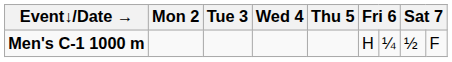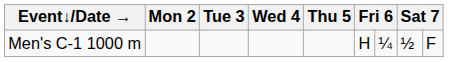(76, 43) bold -> (75, 43) normal
